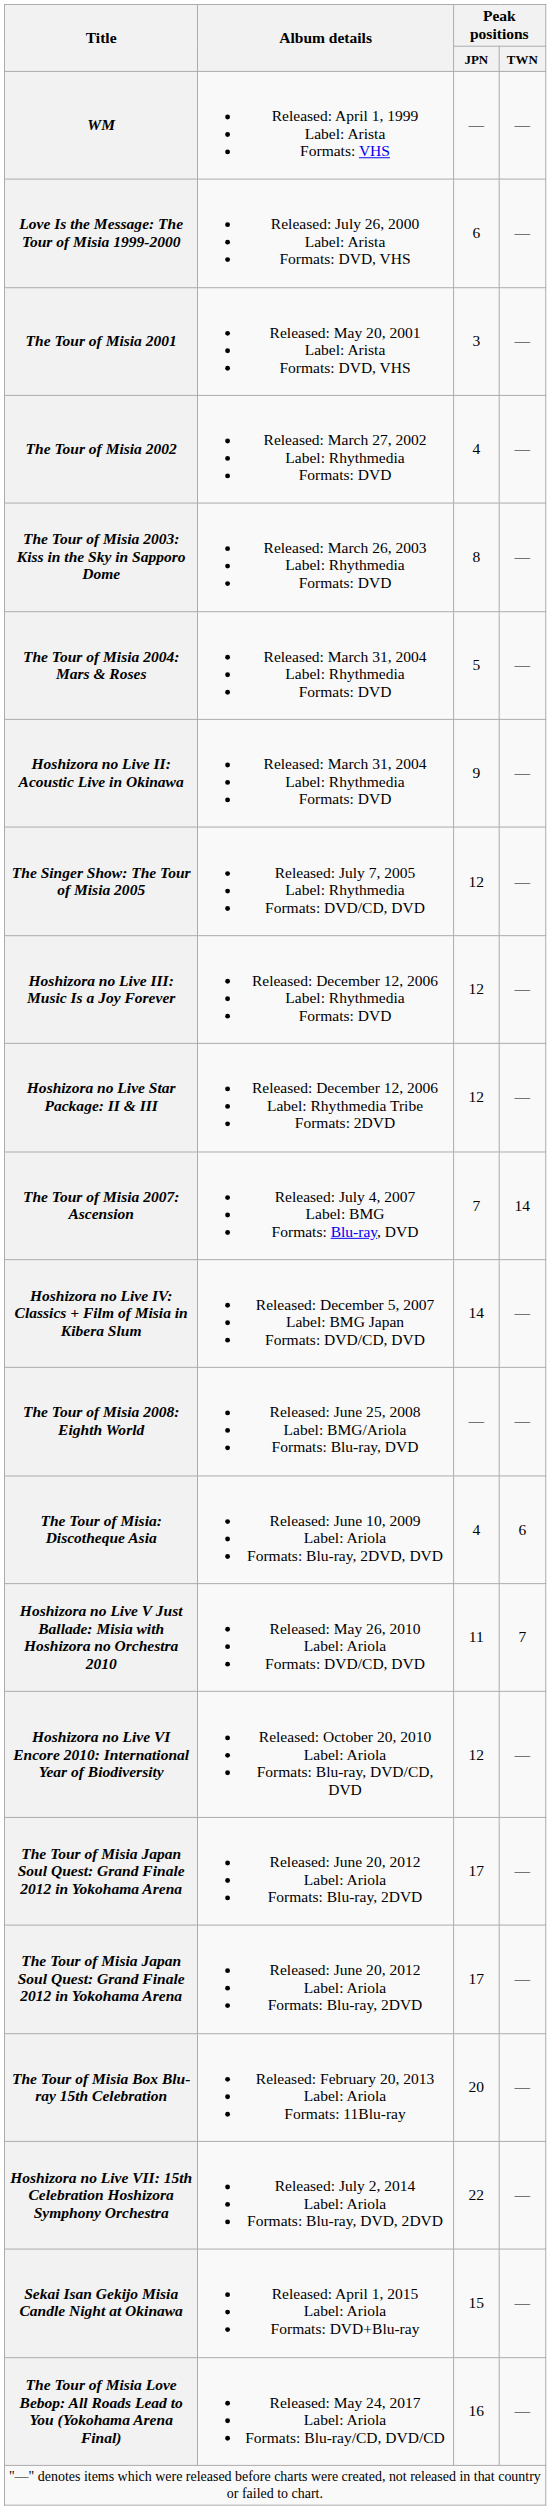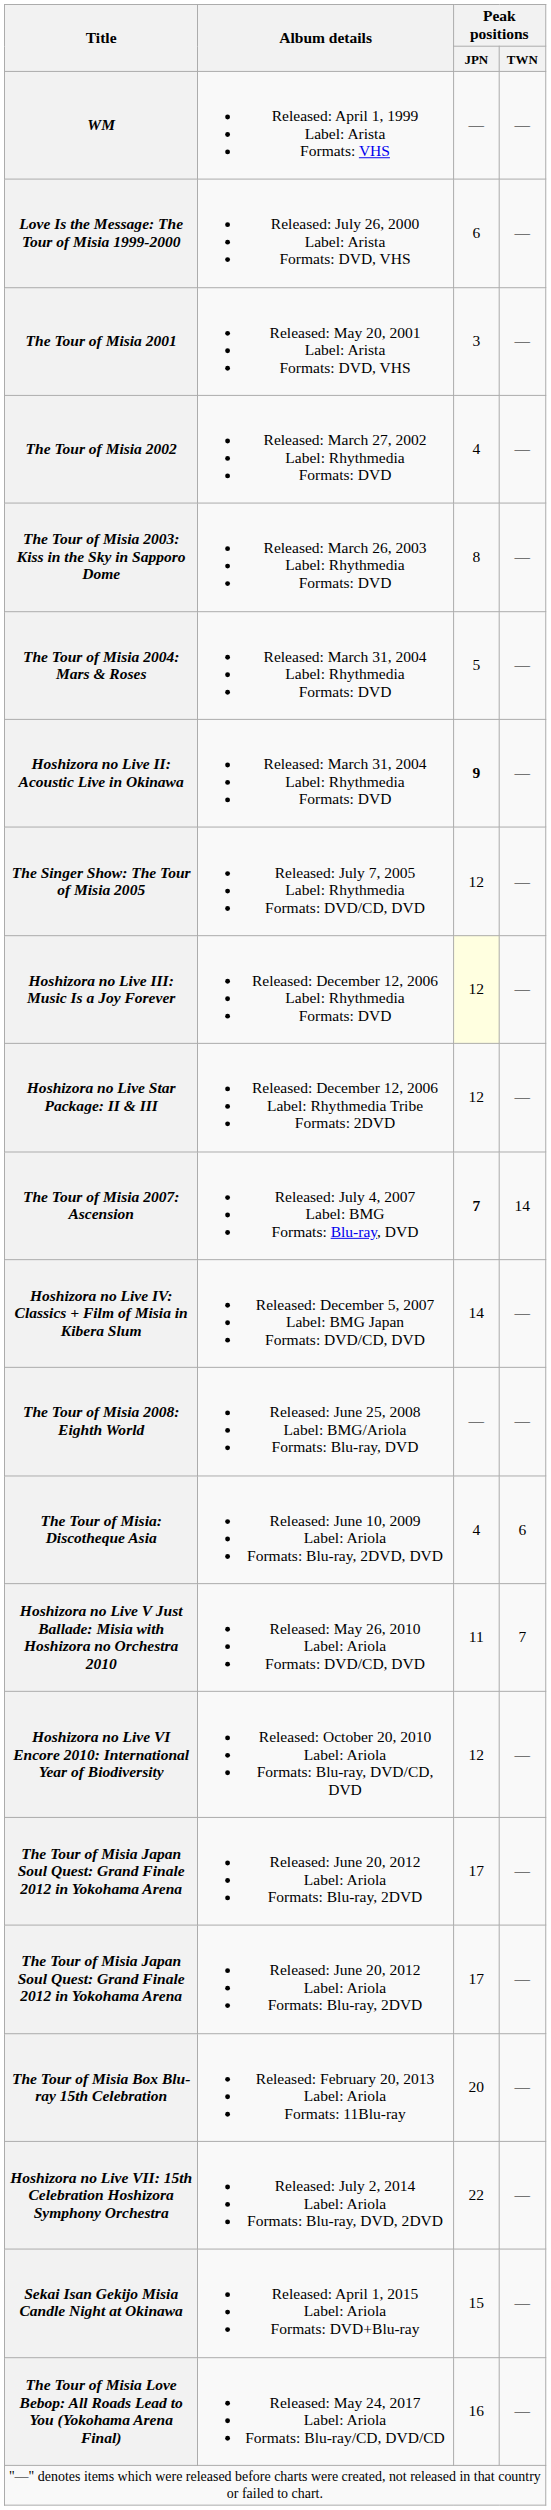(476, 773) normal -> (476, 773) bold
(476, 989) no background -> (476, 989) lightyellow background
(476, 1205) normal -> (476, 1205) bold
